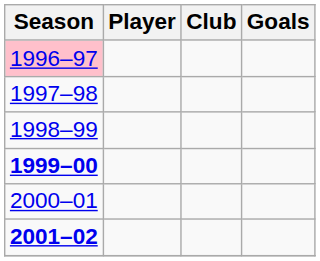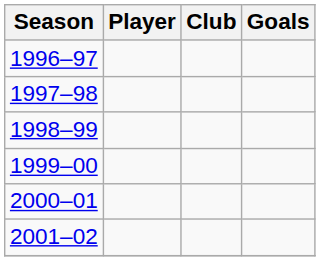(54, 58) pink background -> (54, 58) no background
(54, 165) bold -> (54, 165) normal
(54, 237) bold -> (54, 237) normal
